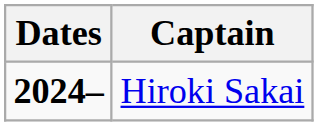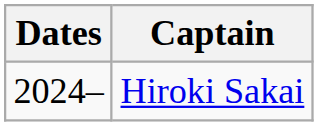(59, 90) bold -> (59, 90) normal
